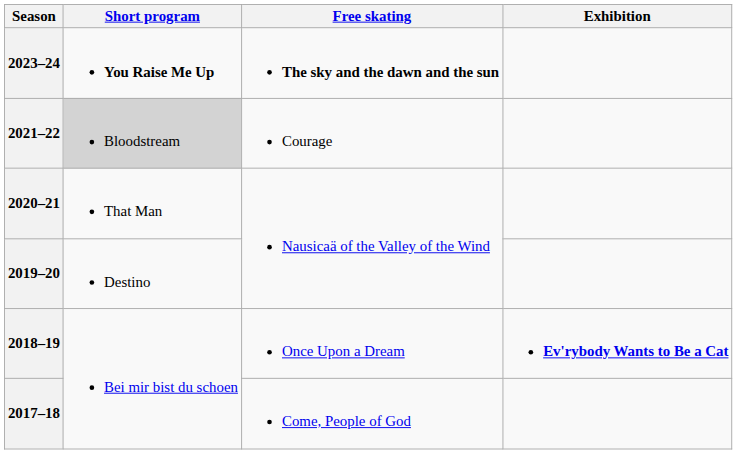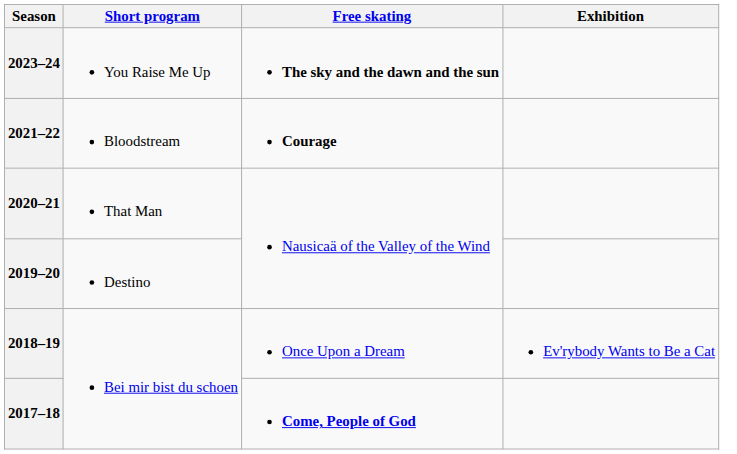(152, 71) bold -> (152, 71) normal
(152, 142) lightgrey background -> (152, 142) no background
(372, 142) normal -> (372, 142) bold
(617, 352) bold -> (610, 352) normal
(372, 422) normal -> (372, 422) bold
